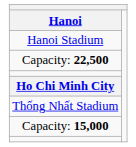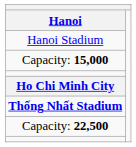(65, 60) Capacity: 22,500 -> (65, 60) Capacity: 15,000
(65, 106) normal -> (65, 106) bold
(65, 126) Capacity: 15,000 -> (65, 126) Capacity: 22,500
